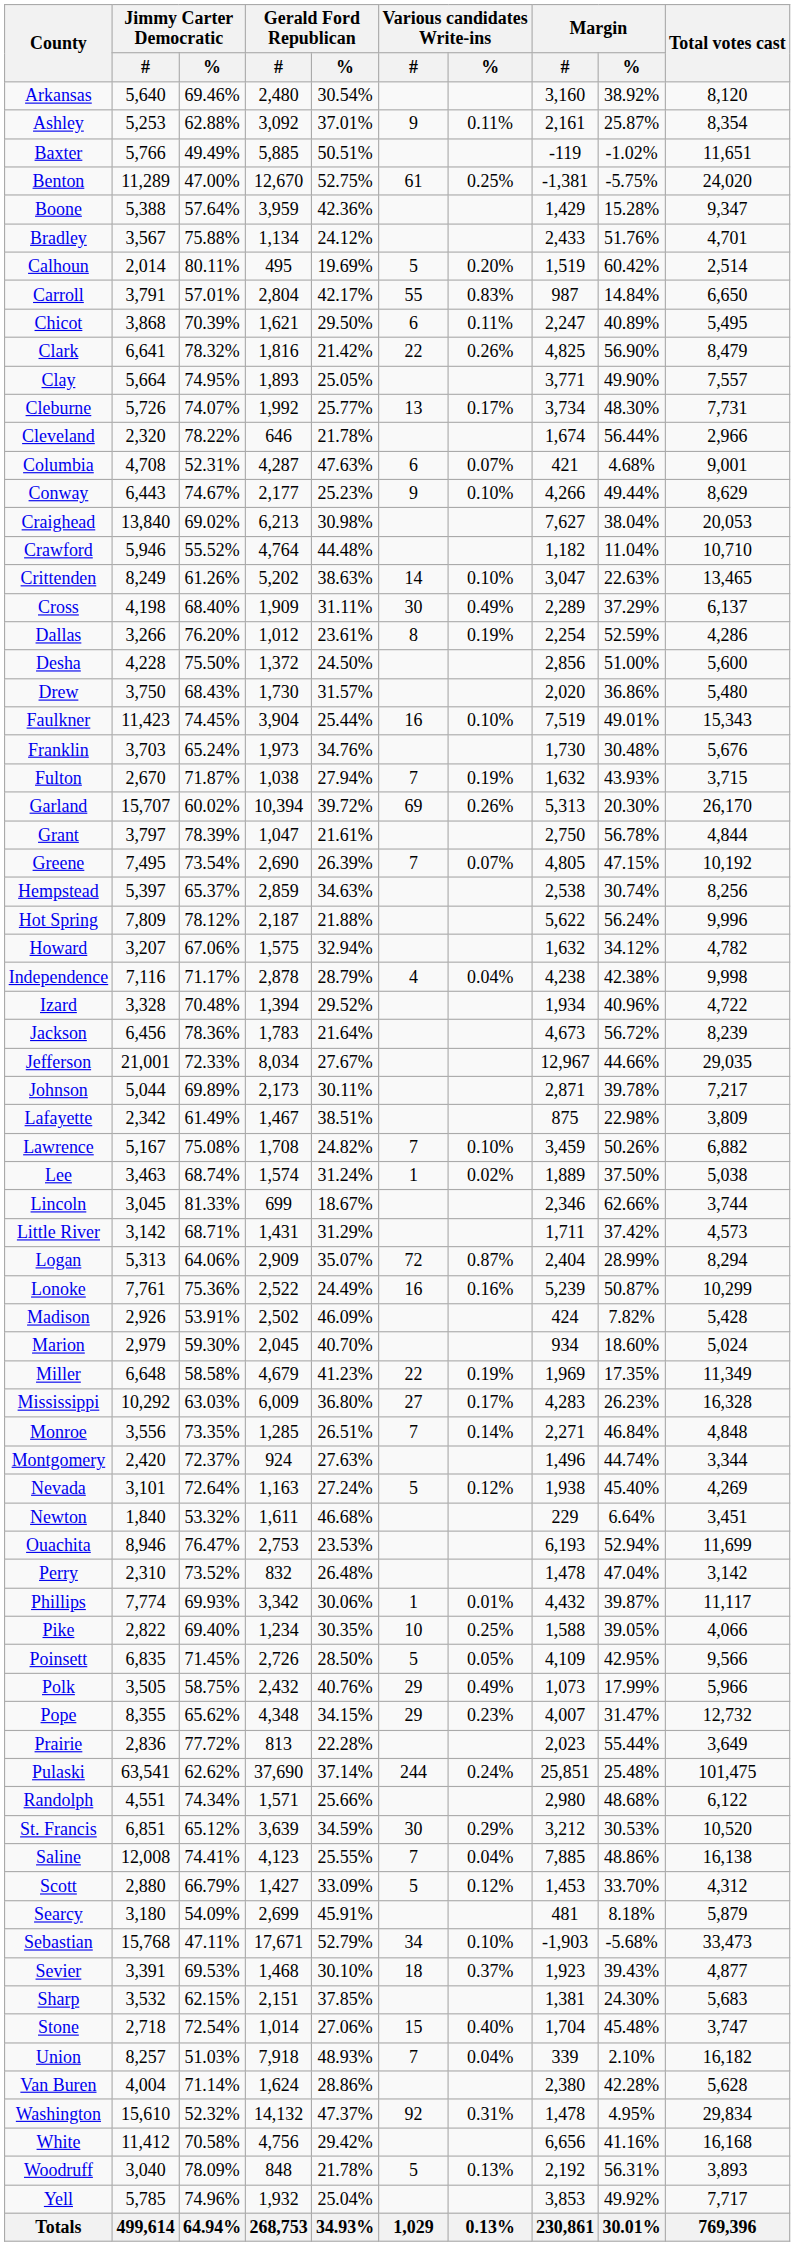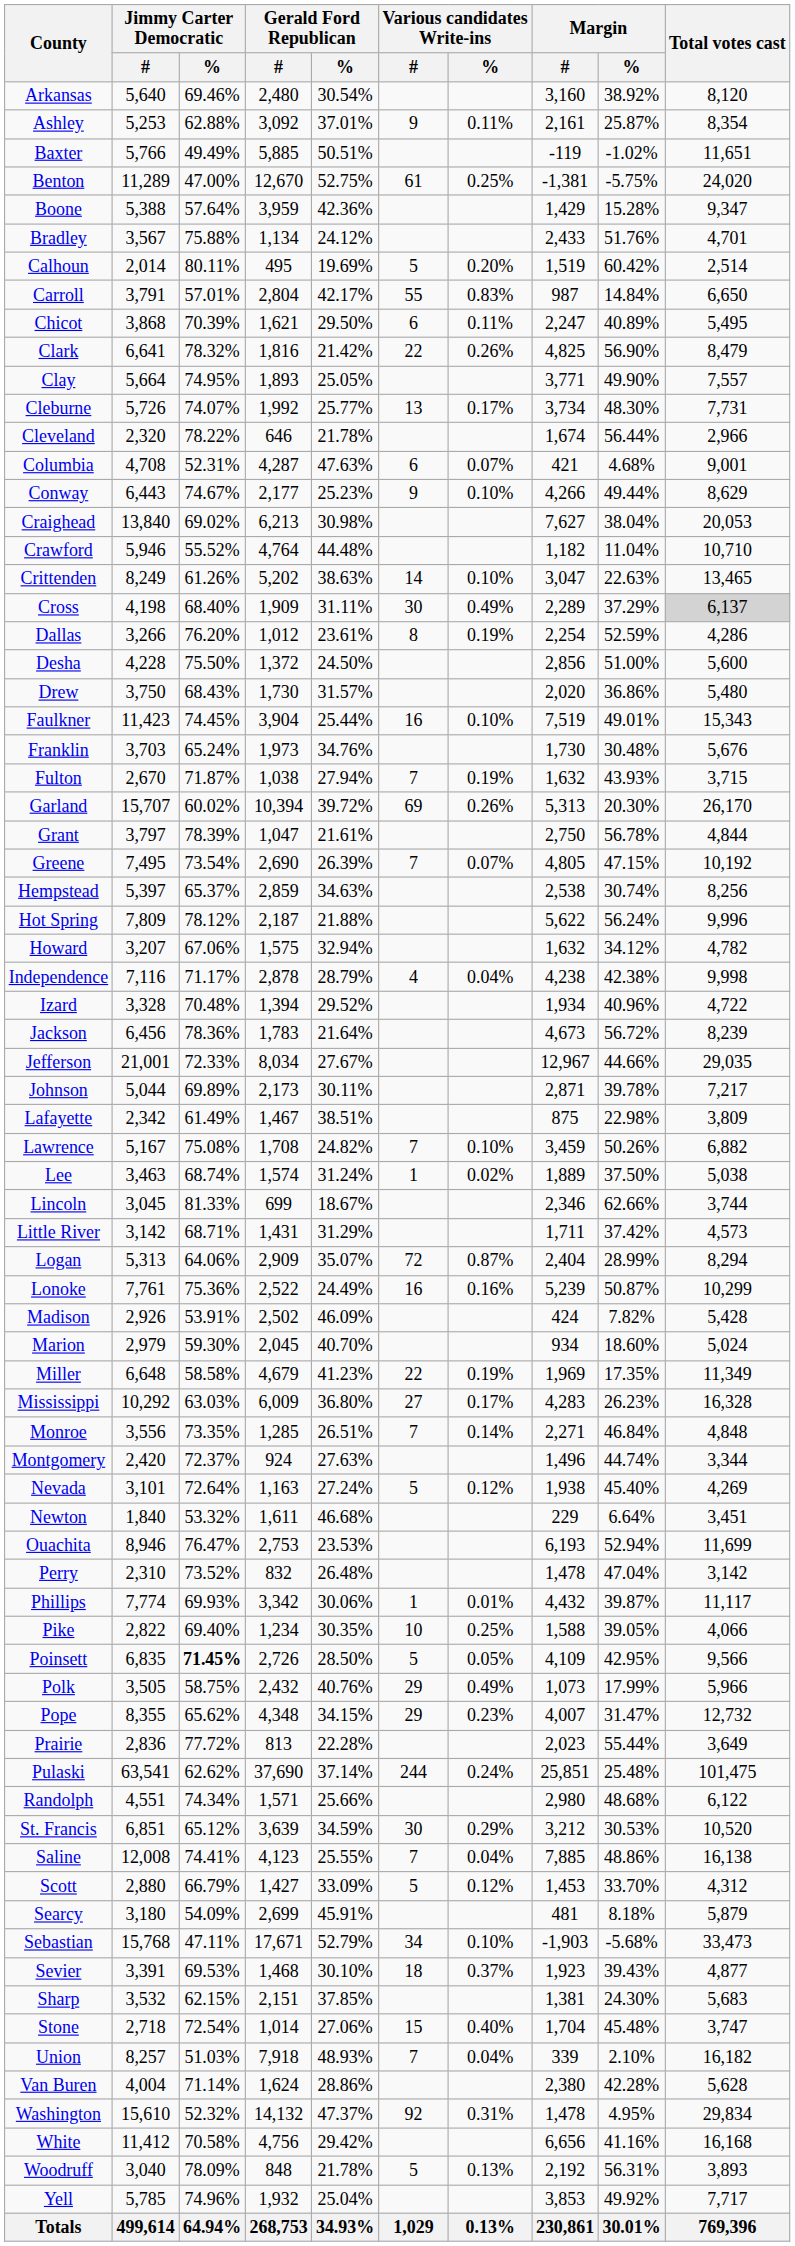(727, 607) no background -> (727, 607) lightgrey background
(212, 1658) normal -> (212, 1658) bold
